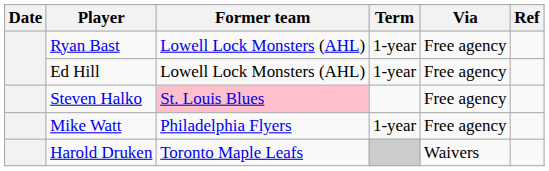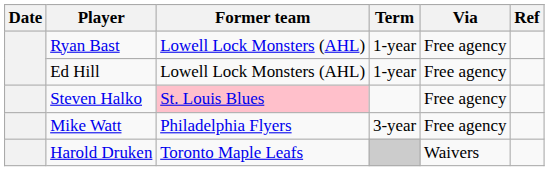(395, 125) 1-year -> (395, 125) 3-year
